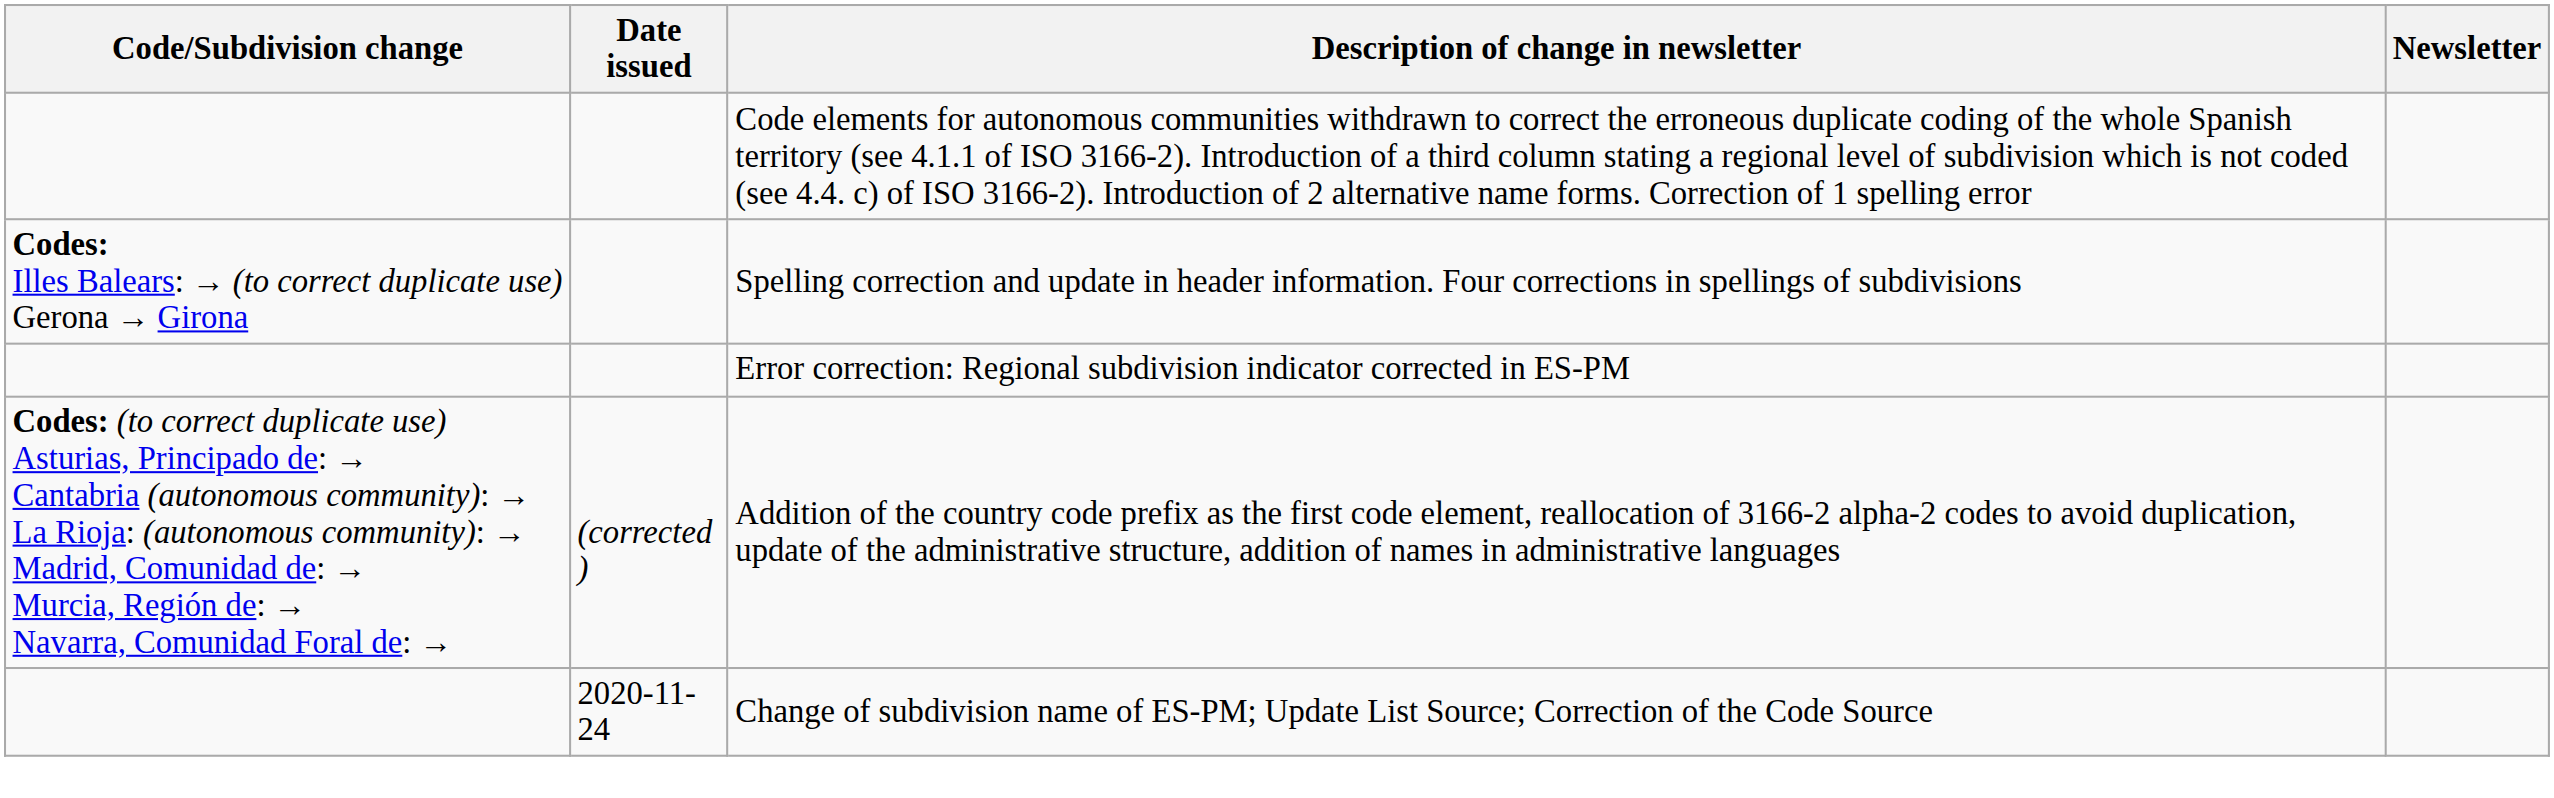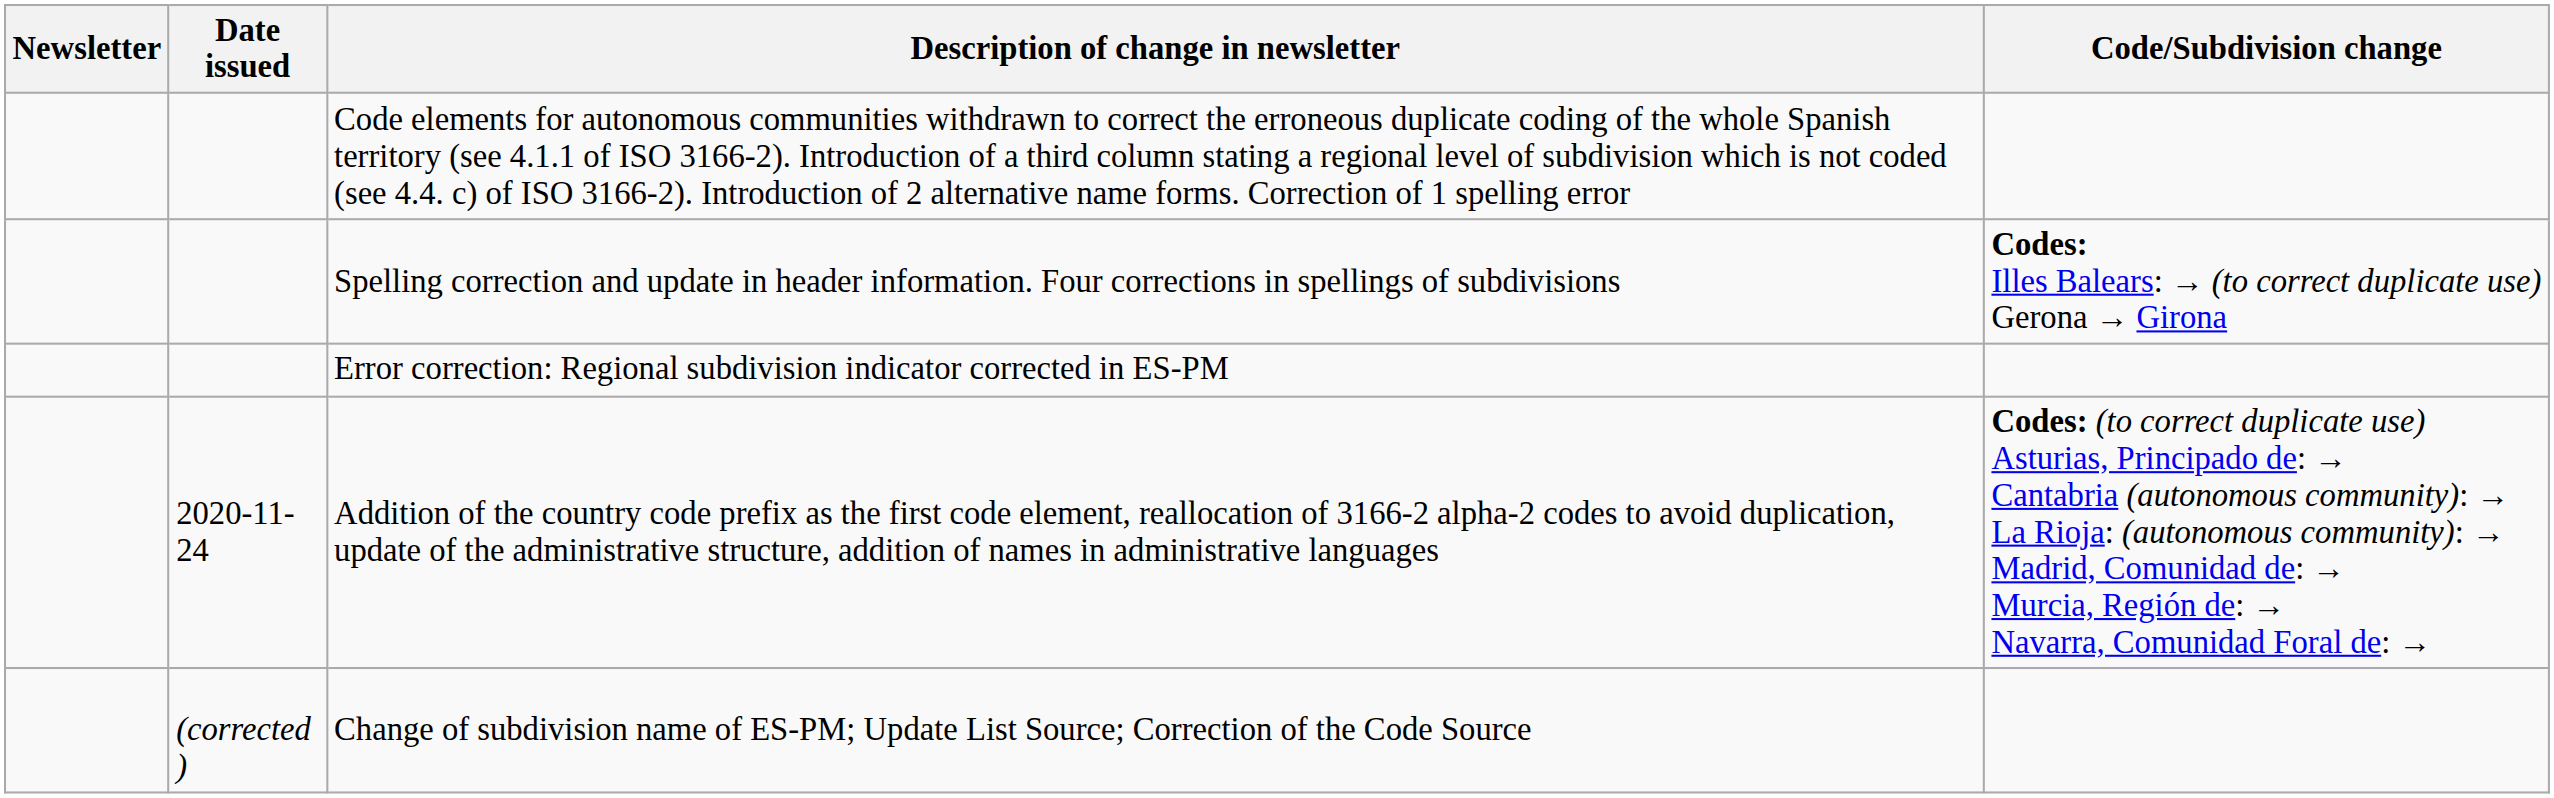columns swapped: (2467, 48) <-> (287, 48)
(645, 549) (corrected ) -> (235, 531) 2020-11-24
(637, 711) 2020-11-24 -> (244, 748) (corrected )
